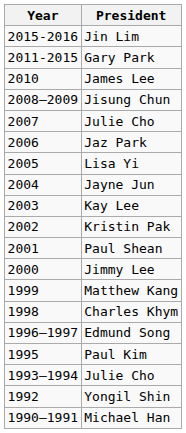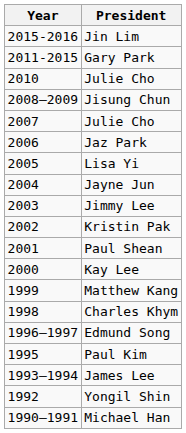(119, 79) James Lee -> (119, 79) Julie Cho
(112, 206) Kay Lee -> (119, 206) Jimmy Lee
(119, 269) Jimmy Lee -> (112, 269) Kay Lee
(119, 375) Julie Cho -> (119, 375) James Lee
